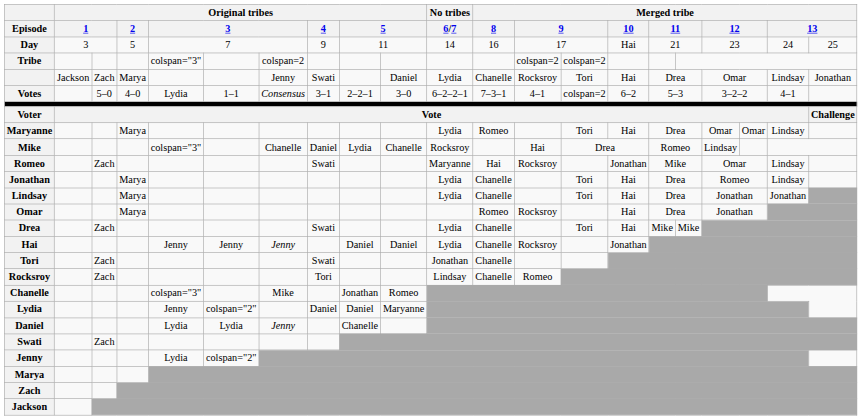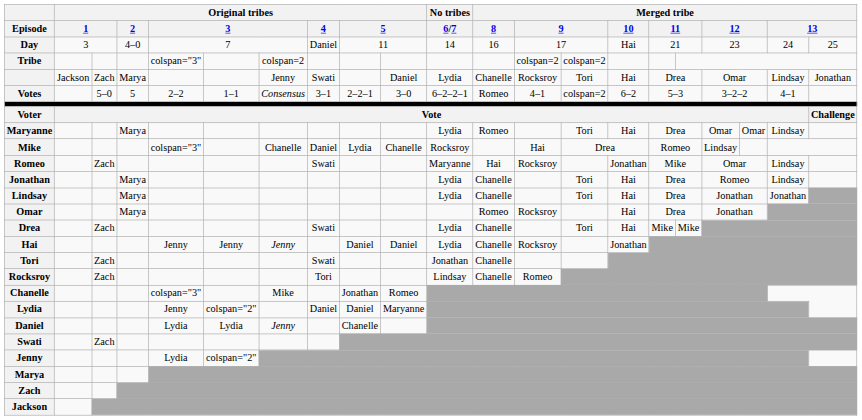(133, 45) 5 -> (133, 45) 4–0
(323, 45) 9 -> (323, 45) Daniel
(133, 93) 4–0 -> (133, 93) 5
(176, 93) Lydia -> (176, 93) 2–2
(494, 93) 7–3–1 -> (494, 93) Romeo
